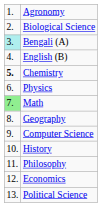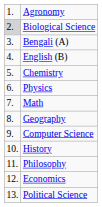(10, 27) no background -> (10, 27) lightgrey background
(10, 42) paleturquoise background -> (10, 42) no background
(10, 73) bold -> (10, 73) normal
(10, 103) lightgreen background -> (10, 103) no background
